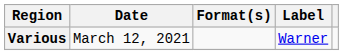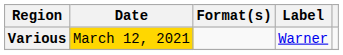(131, 39) no background -> (131, 39) gold background
